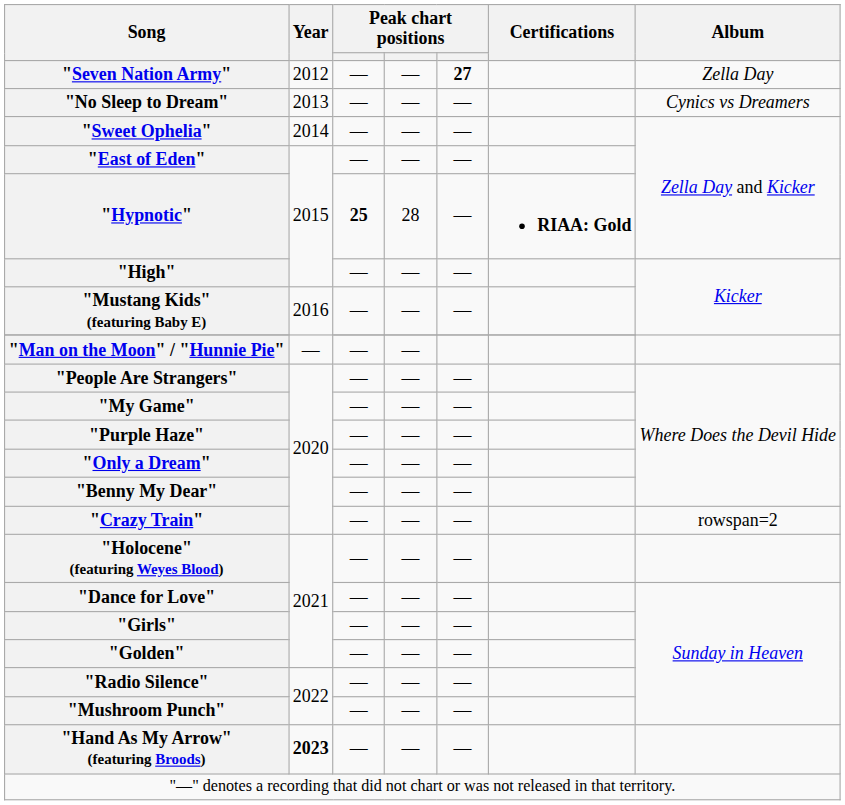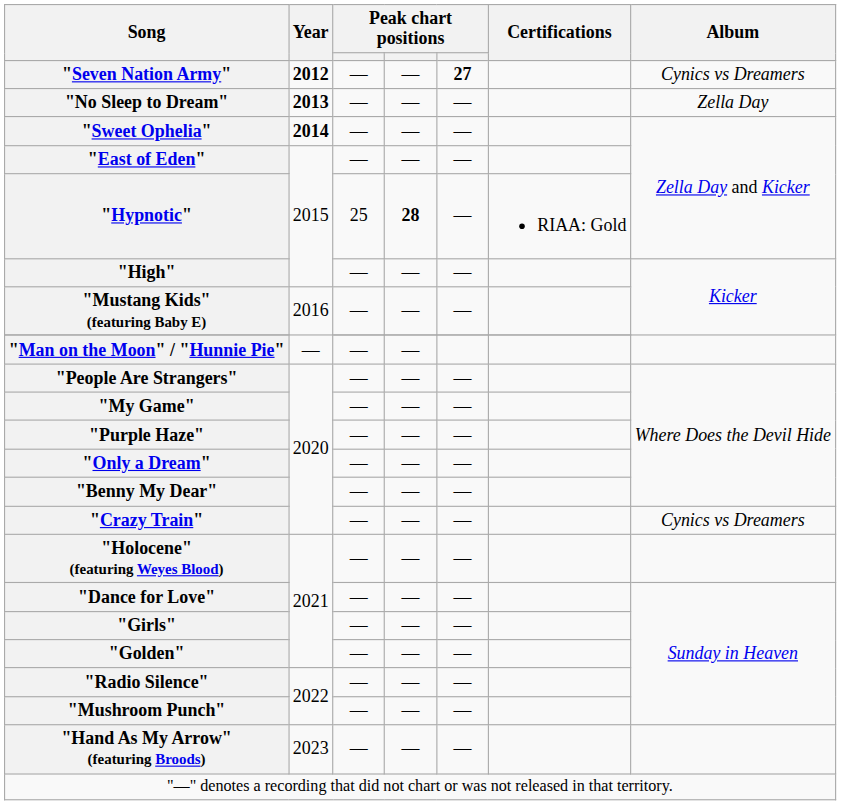(311, 74) normal -> (311, 74) bold
(738, 74) Zella Day -> (733, 74) Cynics vs Dreamers
(311, 102) normal -> (311, 102) bold
(738, 102) Cynics vs Dreamers -> (733, 102) Zella Day
(311, 131) normal -> (311, 131) bold
(359, 216) bold -> (359, 216) normal
(411, 216) normal -> (411, 216) bold
(562, 226) bold -> (559, 226) normal
(738, 519) rowspan=2 -> (733, 519) Cynics vs Dreamers
(311, 749) bold -> (311, 749) normal
